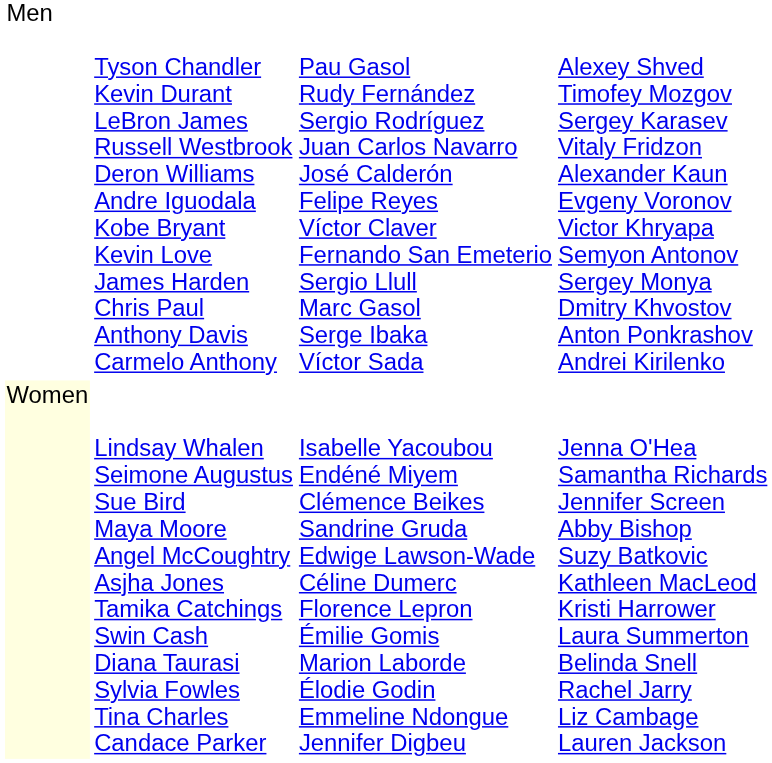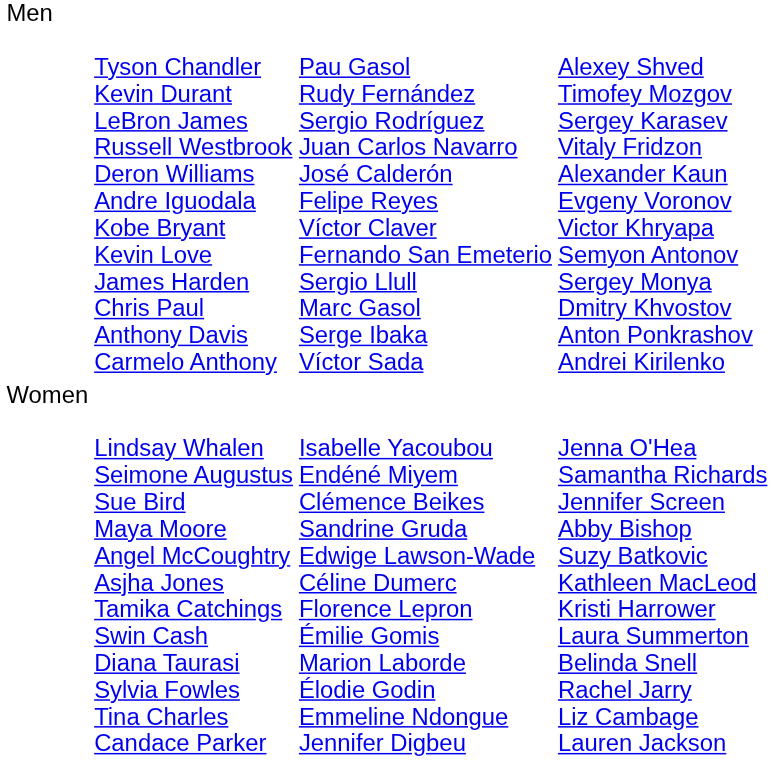(47, 395) lightyellow background -> (47, 395) no background
